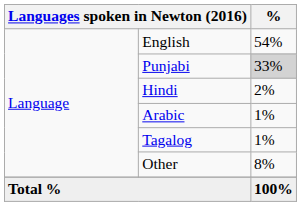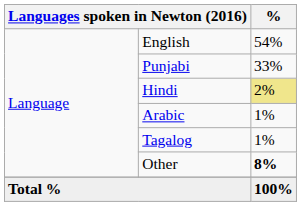(268, 66) lightgrey background -> (268, 66) no background
(264, 90) no background -> (264, 90) khaki background
(264, 164) normal -> (266, 164) bold
